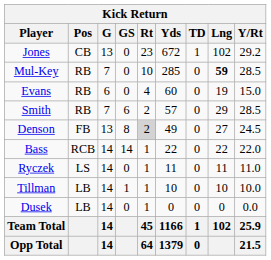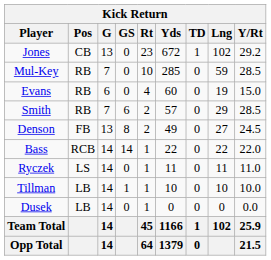(222, 71) bold -> (222, 71) normal
(147, 129) lightgrey background -> (147, 129) no background
